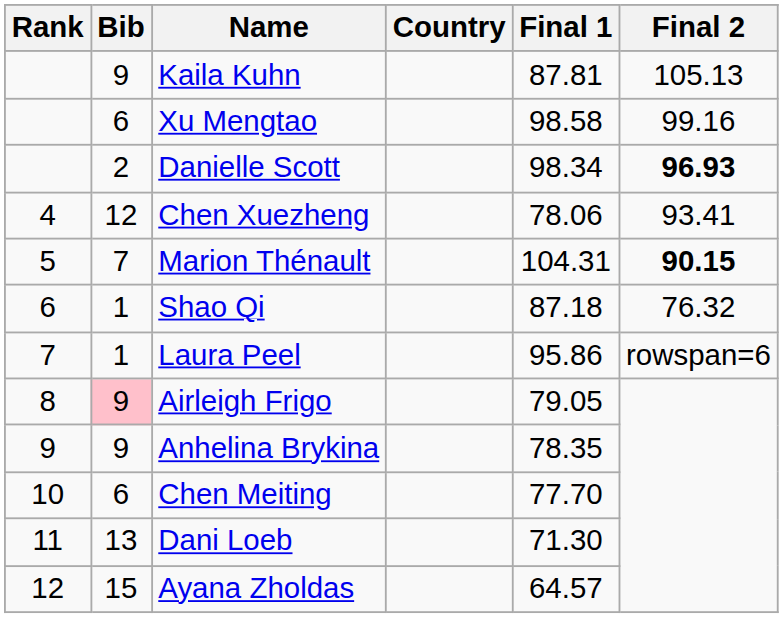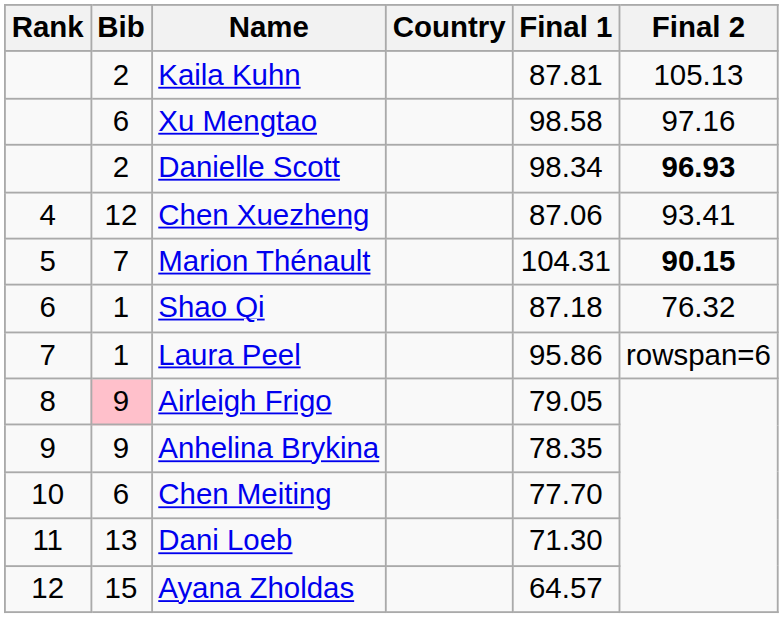(121, 74) 9 -> (121, 74) 2
(698, 121) 99.16 -> (698, 121) 97.16
(566, 214) 78.06 -> (566, 214) 87.06
